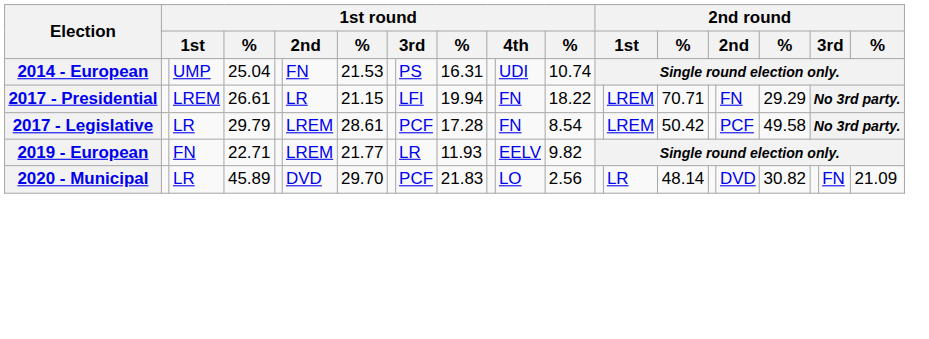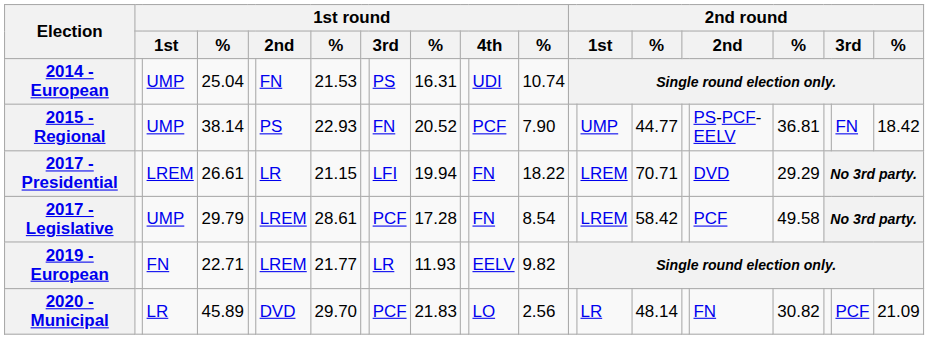+ row: (70, 127)
(731, 98) FN -> (711, 173) DVD
(184, 125) LR -> (165, 219) UMP
(683, 125) 50.42 -> (657, 219) 58.42
(738, 179) DVD -> (705, 311) FN
(833, 179) FN -> (852, 311) PCF
